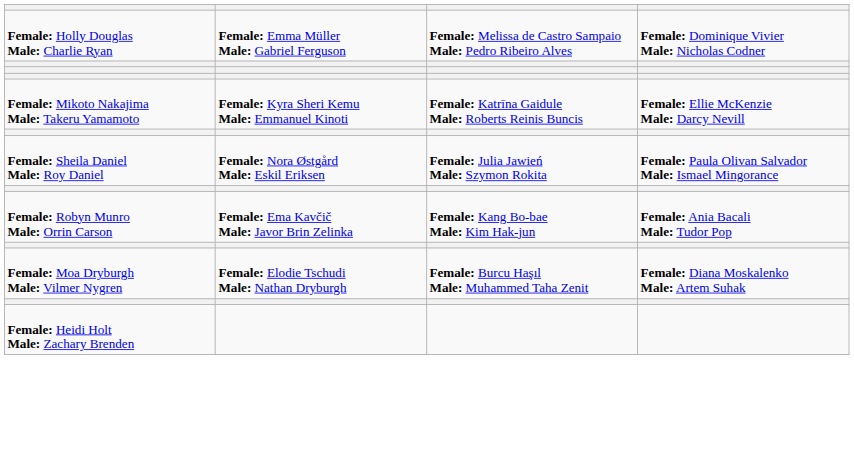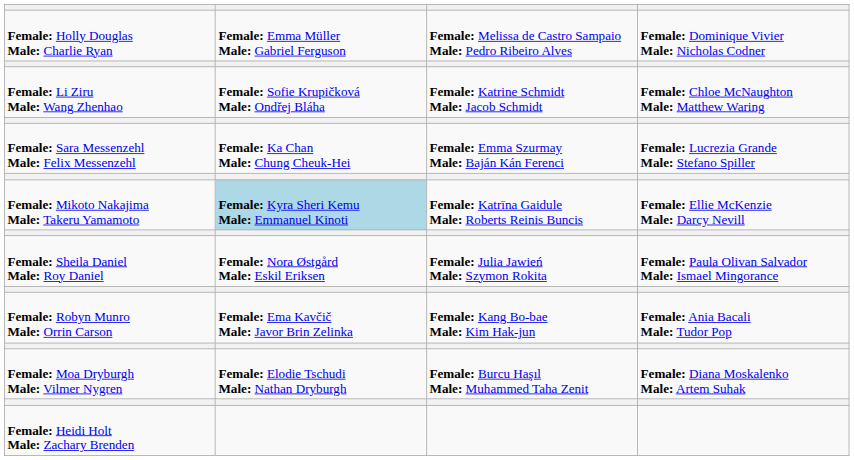+ row: (65, 99)
+ row: (76, 155)
(289, 111) no background -> (289, 212) lightblue background
